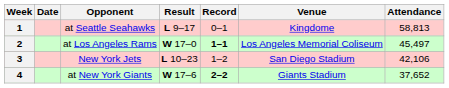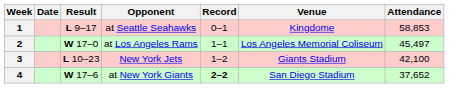columns swapped: (110, 12) <-> (180, 12)
(414, 28) 58,813 -> (414, 28) 58,853
(219, 43) bold -> (219, 43) normal
(312, 59) San Diego Stadium -> (312, 59) Giants Stadium
(414, 59) 42,106 -> (414, 59) 42,100
(312, 75) Giants Stadium -> (312, 75) San Diego Stadium
